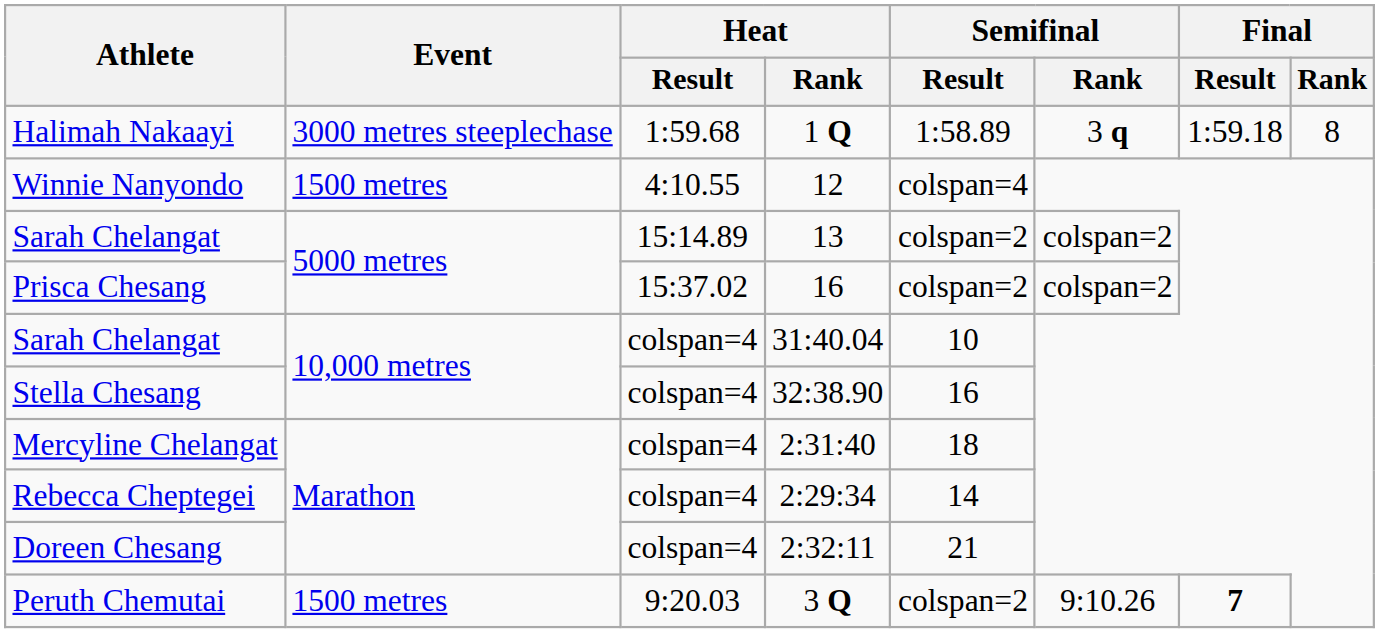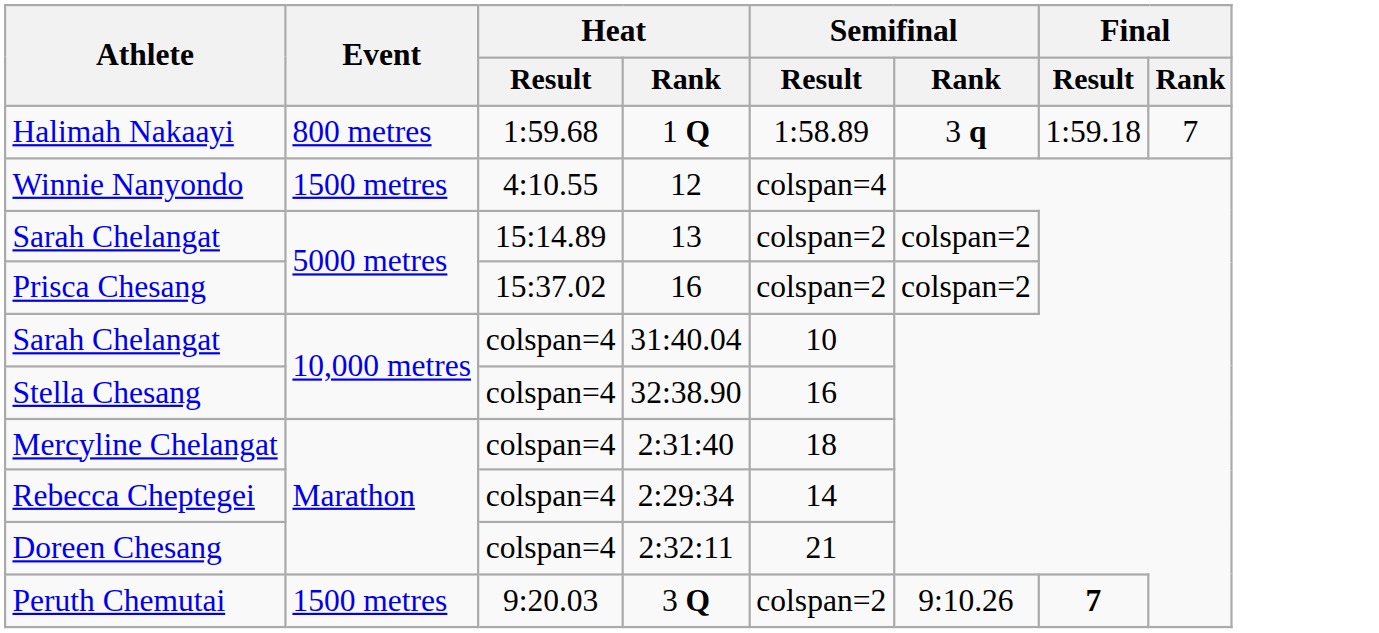(453, 132) 3000 metres steeplechase -> (362, 132) 800 metres
(1332, 132) 8 -> (1190, 132) 7
